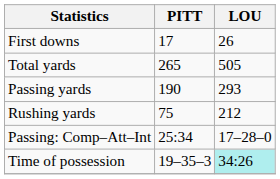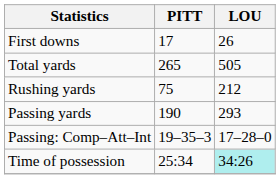rows swapped: (52, 113) <-> (50, 89)
(175, 137) 25:34 -> (185, 137) 19–35–3
(185, 161) 19–35–3 -> (175, 161) 25:34
